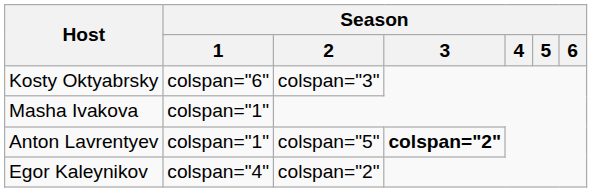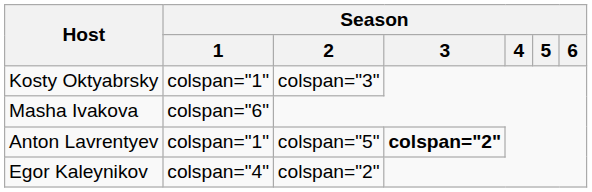(218, 80) colspan="6" -> (218, 80) colspan="1"
(218, 111) colspan="1" -> (218, 111) colspan="6"
